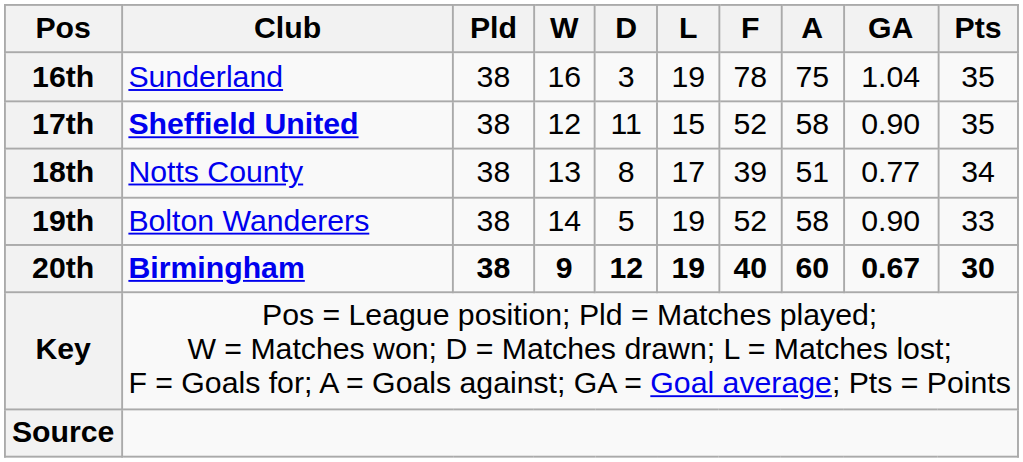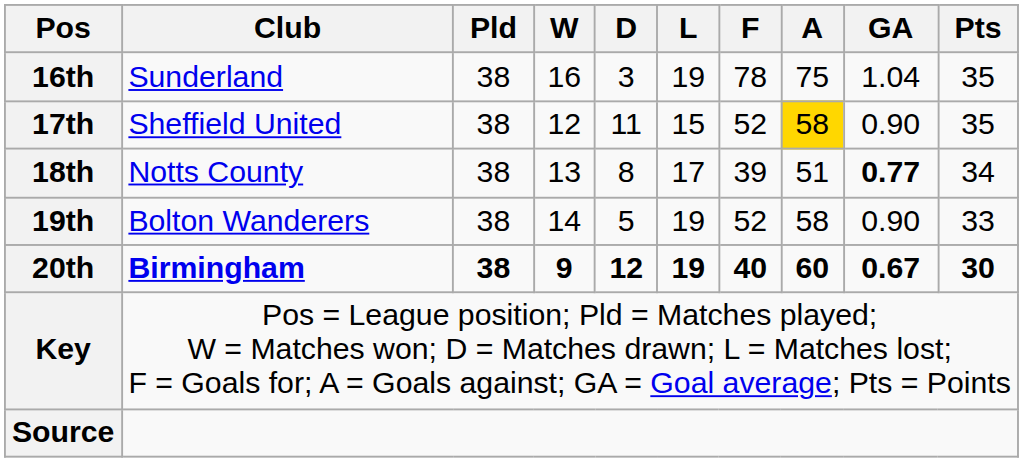(243, 124) bold -> (235, 124) normal
(812, 124) no background -> (812, 124) gold background
(891, 172) normal -> (891, 172) bold
